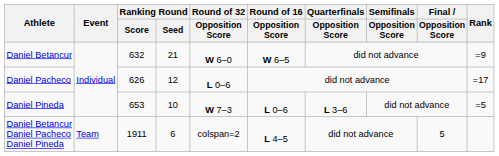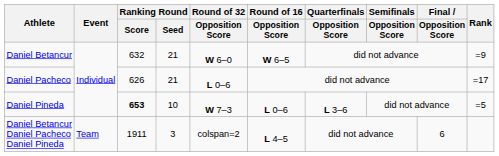(173, 80) 12 -> (173, 80) 21
(137, 105) normal -> (137, 105) bold
(173, 135) 6 -> (173, 135) 3
(442, 135) 5 -> (442, 135) 6
